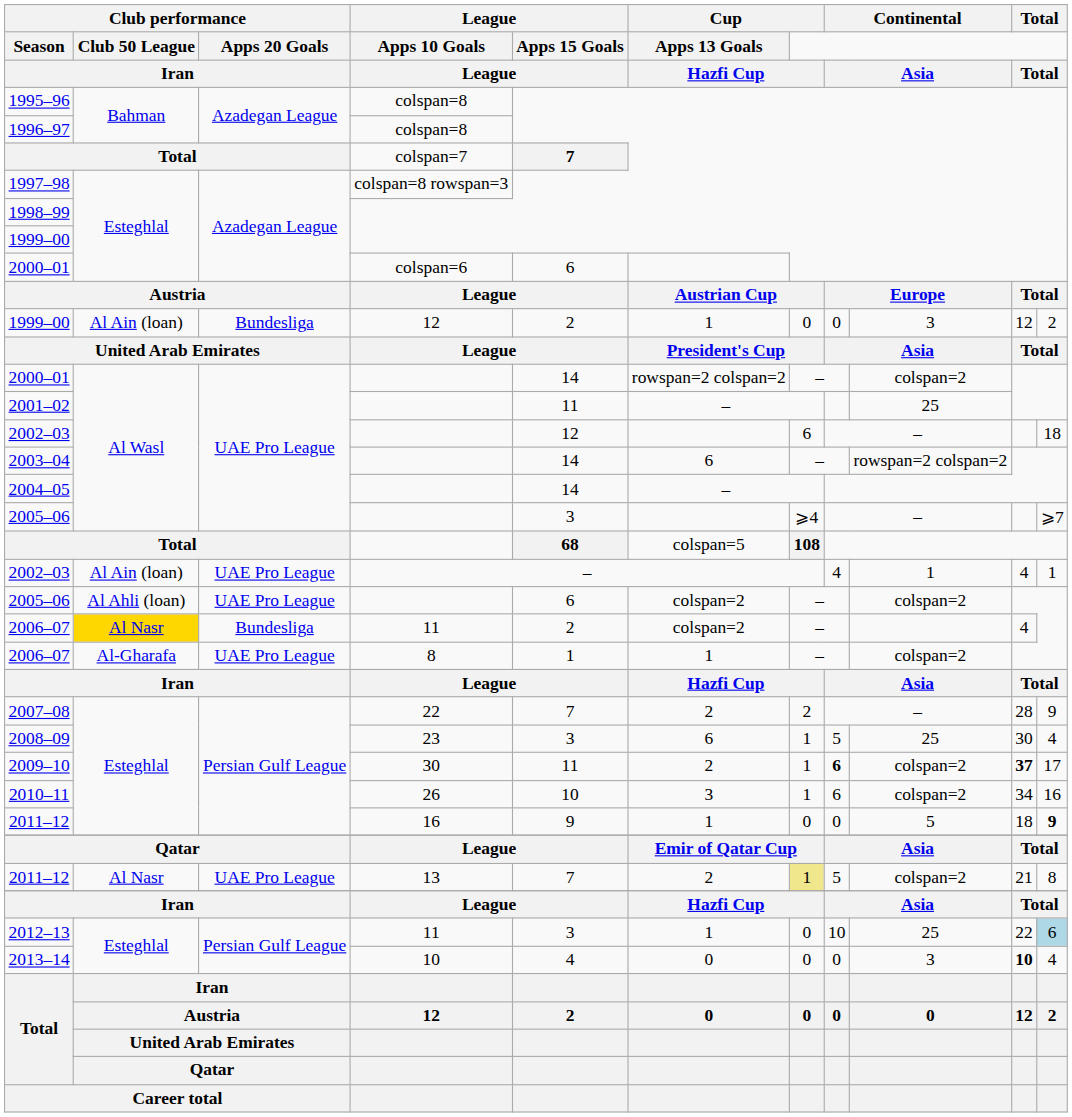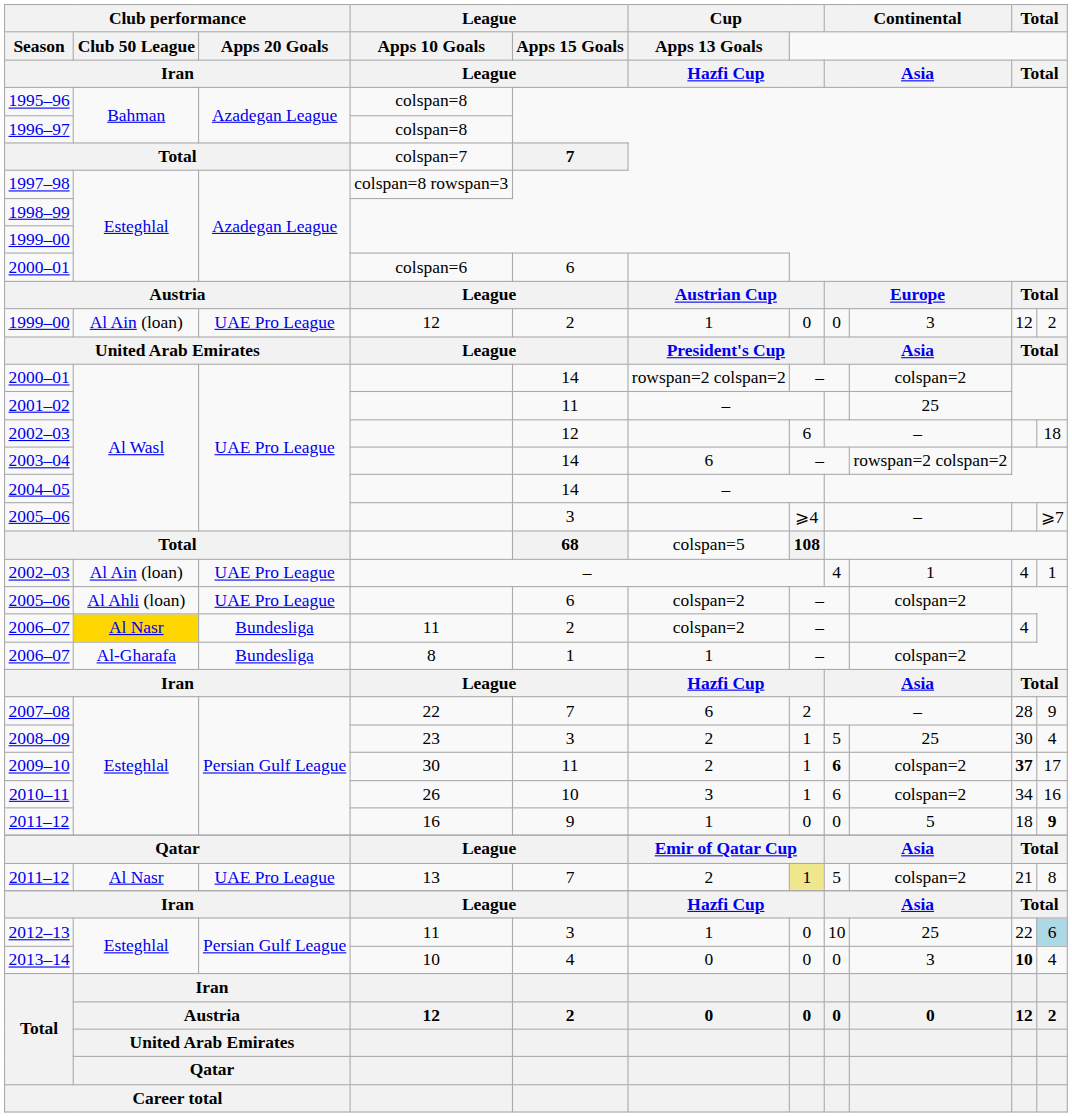(275, 322) Bundesliga -> (275, 322) UAE Pro League
(275, 655) UAE Pro League -> (275, 655) Bundesliga
(709, 710) 2 -> (709, 710) 6
(709, 738) 6 -> (709, 738) 2
